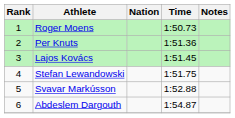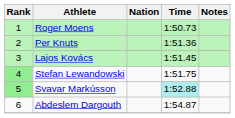(18, 74) no background -> (18, 74) lightgreen background
(18, 89) no background -> (18, 89) lightgreen background
(180, 89) no background -> (180, 89) paleturquoise background
